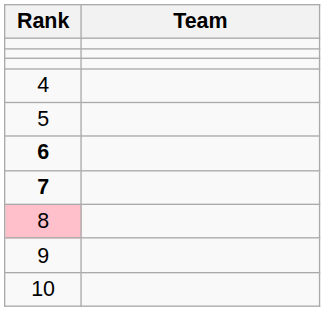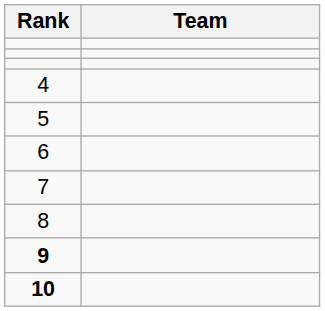(43, 153) bold -> (43, 153) normal
(43, 187) bold -> (43, 187) normal
(43, 221) pink background -> (43, 221) no background
(43, 255) normal -> (43, 255) bold
(43, 289) normal -> (43, 289) bold
